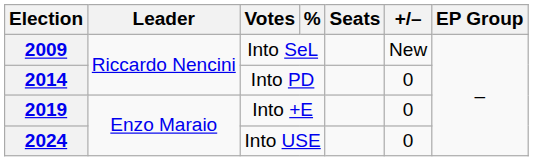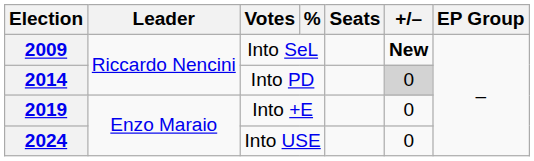(408, 49) normal -> (409, 49) bold
(408, 79) no background -> (409, 79) lightgrey background
